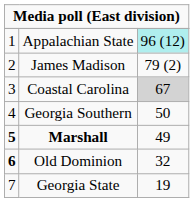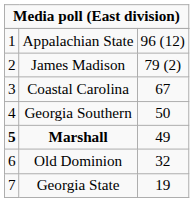(163, 40) paleturquoise background -> (163, 40) no background
(163, 89) lightgrey background -> (163, 89) no background
(12, 161) bold -> (12, 161) normal
